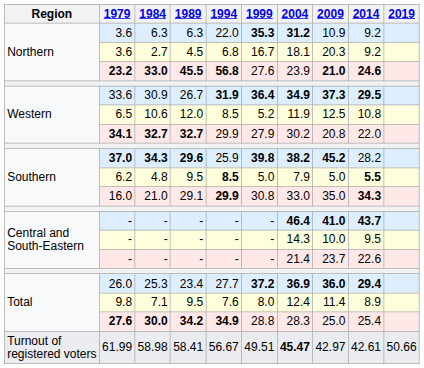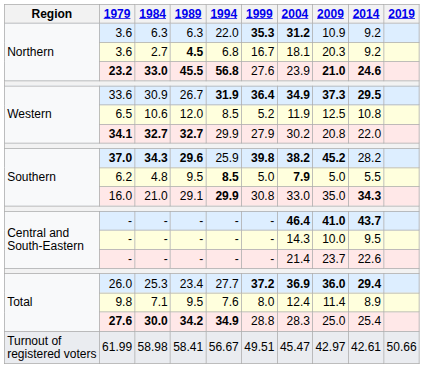(195, 52) normal -> (195, 52) bold
(302, 177) normal -> (302, 177) bold
(373, 177) bold -> (373, 177) normal
(295, 347) bold -> (295, 347) normal
